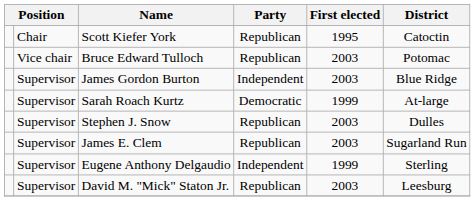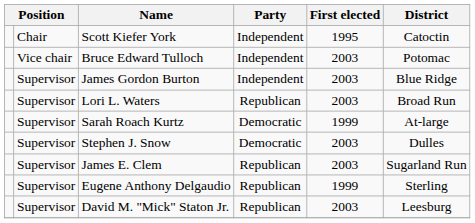(270, 36) Republican -> (270, 36) Independent
(270, 57) Republican -> (270, 57) Independent
+ row: (121, 100)
(270, 121) Republican -> (270, 143) Democratic
(270, 164) Independent -> (270, 185) Republican
